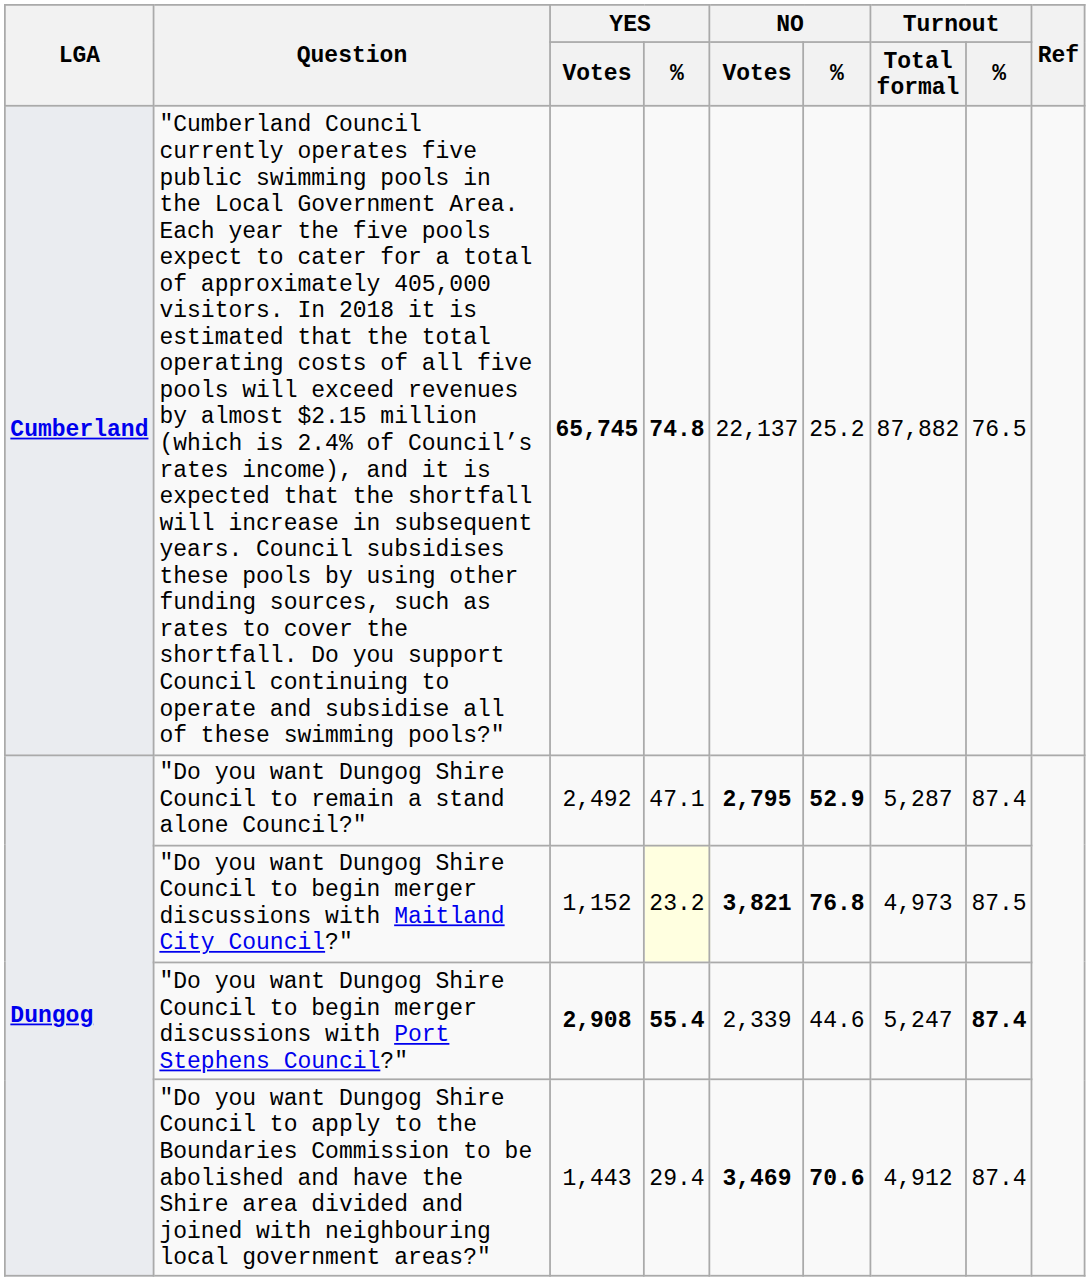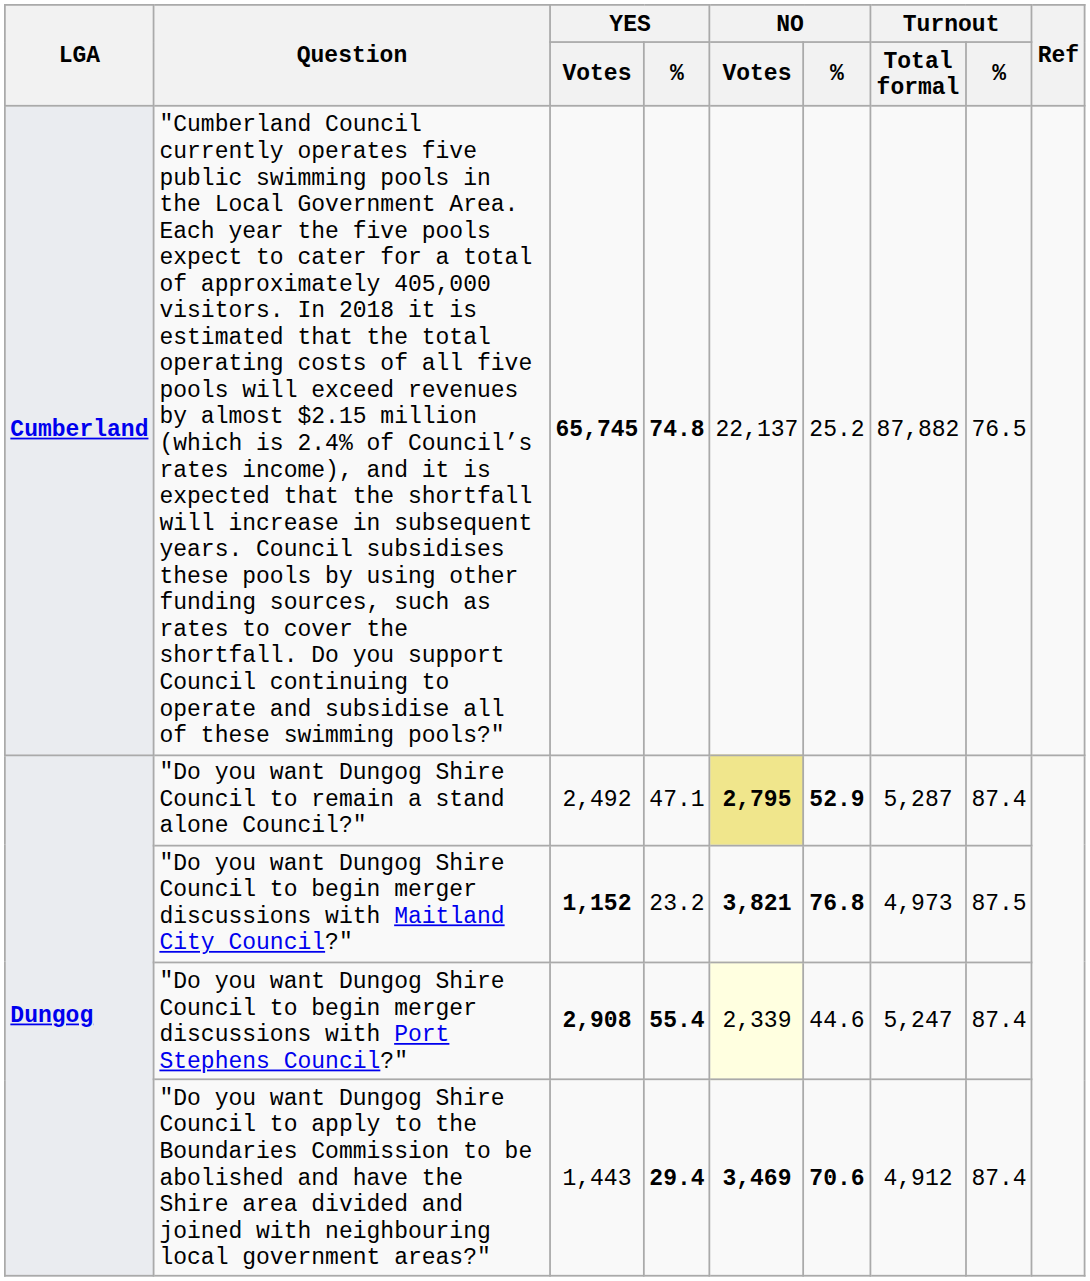(757, 800) no background -> (757, 800) khaki background
(597, 904) normal -> (597, 904) bold
(677, 904) lightyellow background -> (677, 904) no background
(757, 1021) no background -> (757, 1021) lightyellow background
(999, 1021) bold -> (999, 1021) normal
(677, 1178) normal -> (677, 1178) bold
